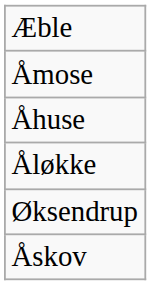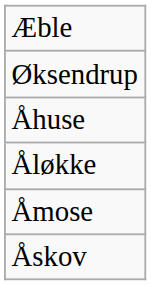(52, 73) Åmose -> (75, 73) Øksendrup
(75, 210) Øksendrup -> (52, 210) Åmose
